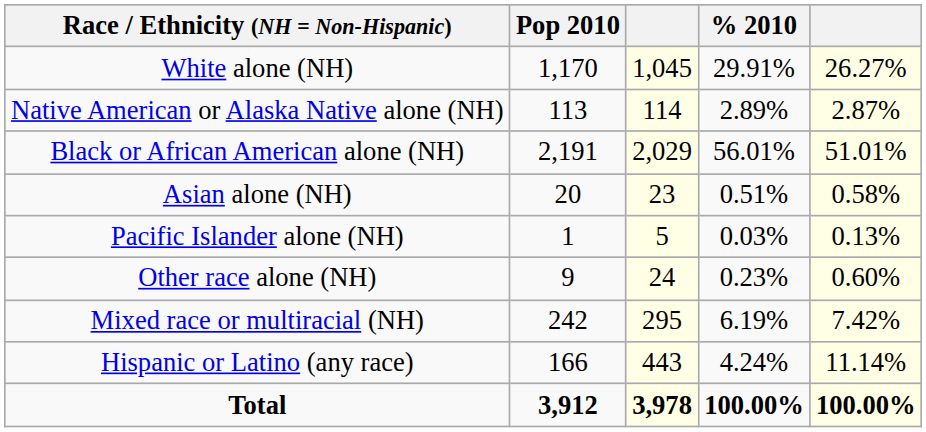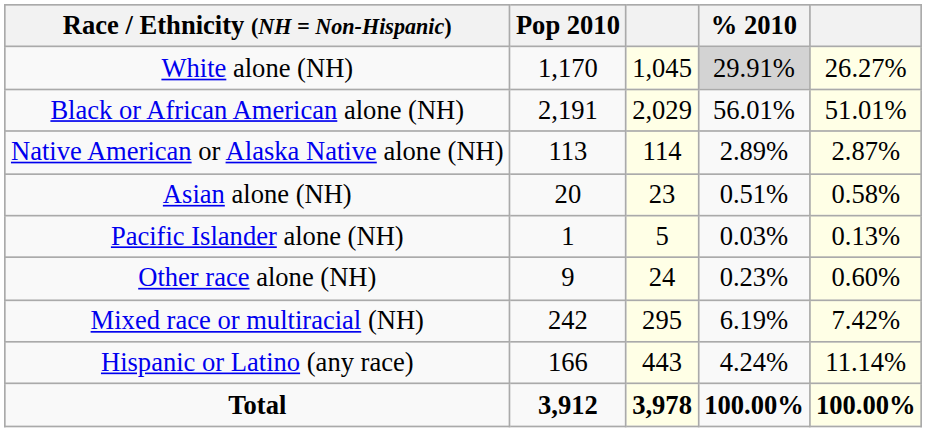(754, 67) no background -> (754, 67) lightgrey background
rows swapped: (257, 151) <-> (257, 109)
